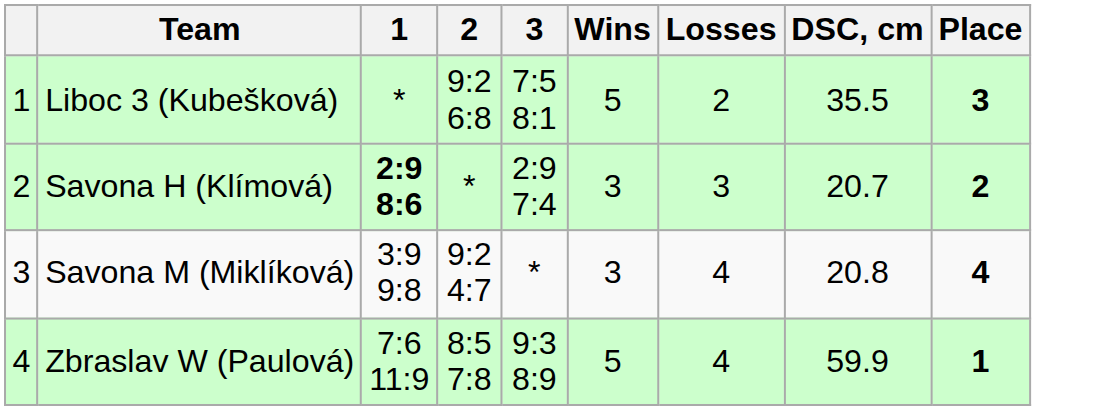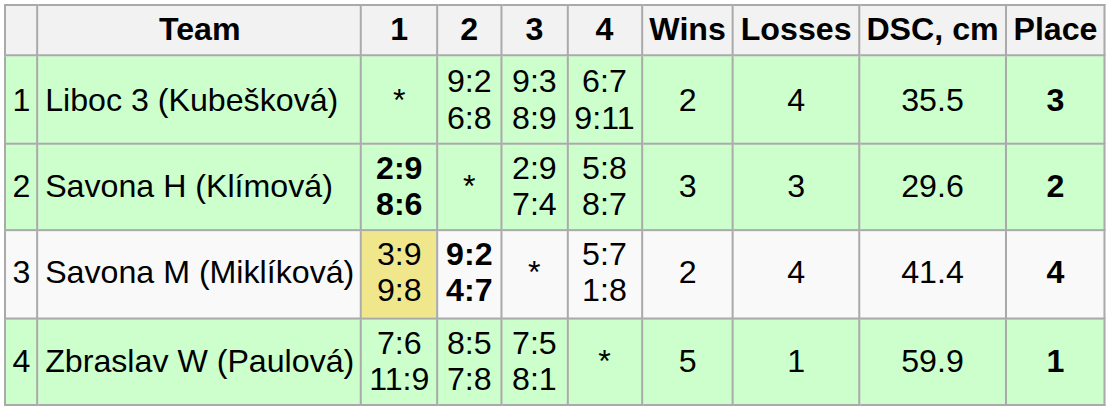+ column: (604, 30)
(534, 99) 7:5 8:1 -> (534, 99) 9:3 8:9
(613, 99) 5 -> (688, 99) 2
(721, 99) 2 -> (796, 99) 4
(857, 186) 20.7 -> (933, 186) 29.6
(399, 273) no background -> (399, 273) khaki background
(469, 273) normal -> (469, 273) bold
(613, 273) 3 -> (688, 273) 2
(857, 273) 20.8 -> (933, 273) 41.4
(534, 360) 9:3 8:9 -> (534, 360) 7:5 8:1
(721, 360) 4 -> (796, 360) 1
